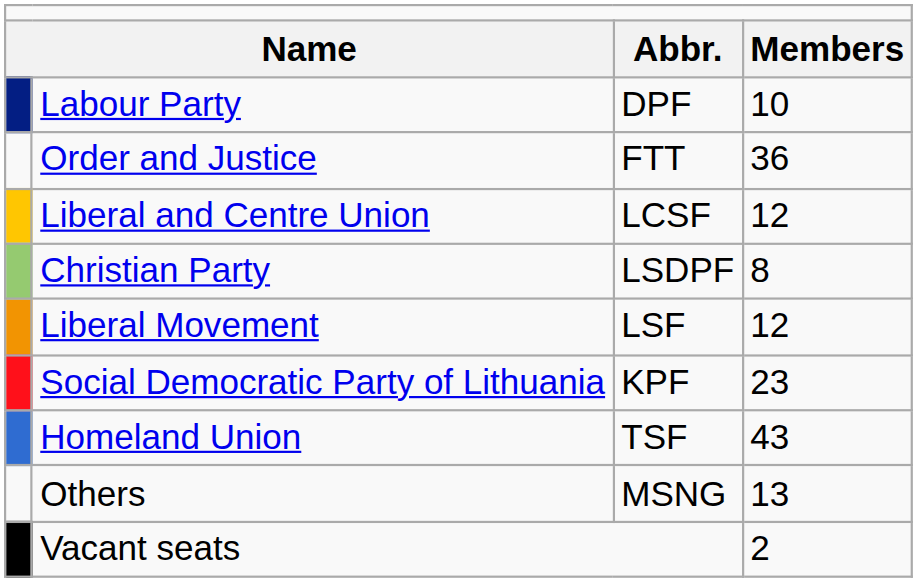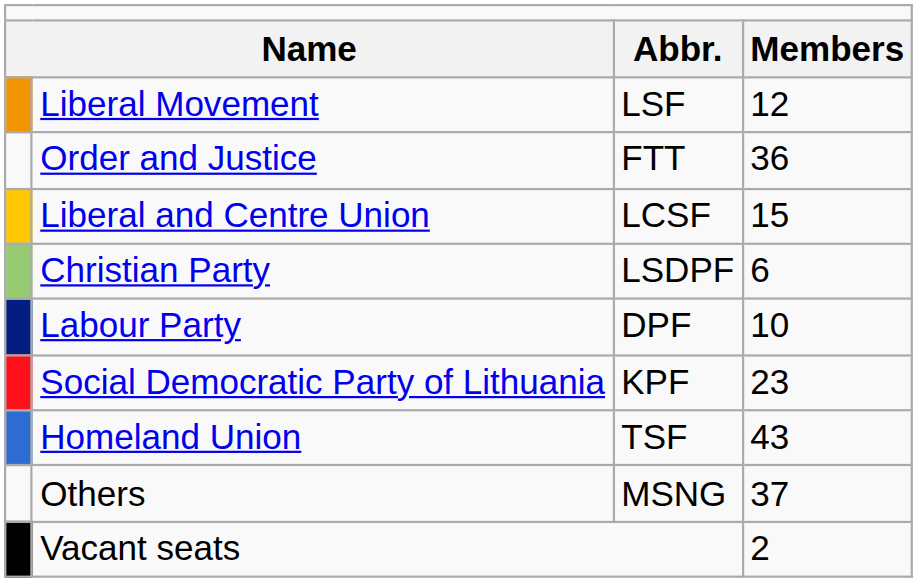rows swapped: (141, 104) <-> (180, 326)
(770, 215) 12 -> (770, 215) 15
(760, 270) 8 -> (760, 270) 6
(770, 493) 13 -> (770, 493) 37
